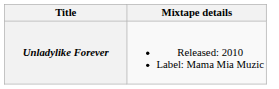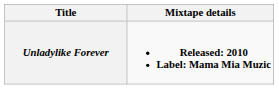(197, 59) normal -> (200, 59) bold
